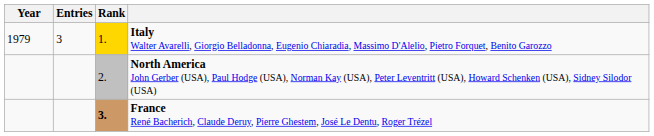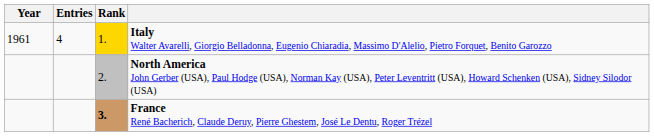(19, 38) 1979 -> (19, 38) 1961
(59, 38) 3 -> (59, 38) 4
